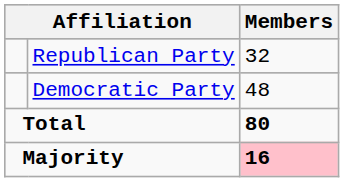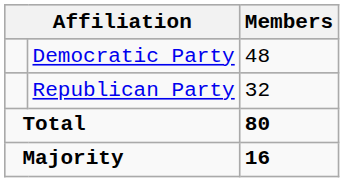rows swapped: (134, 91) <-> (134, 56)
(257, 159) pink background -> (257, 159) no background
